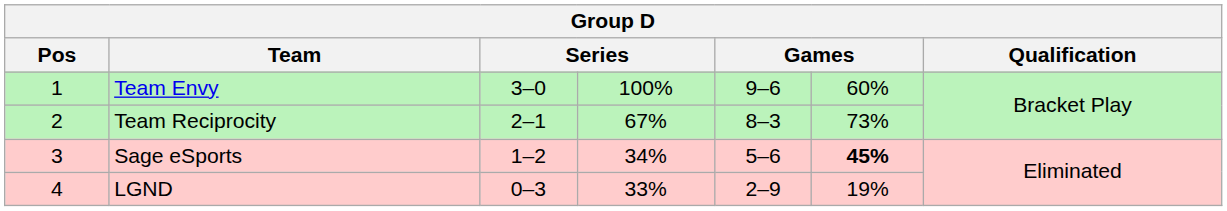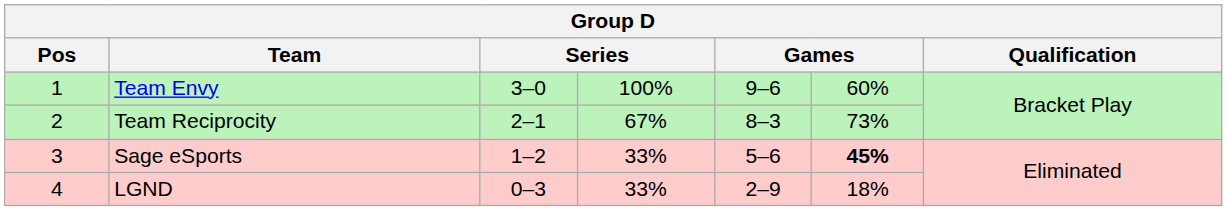(646, 155) 34% -> (646, 155) 33%
(868, 188) 19% -> (868, 188) 18%
